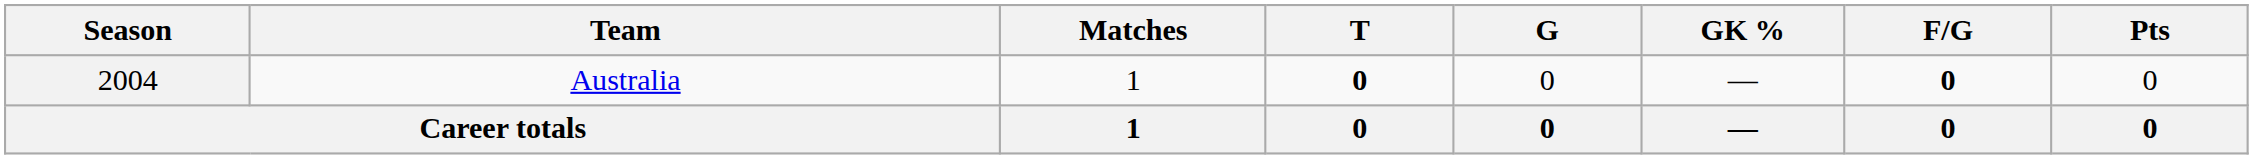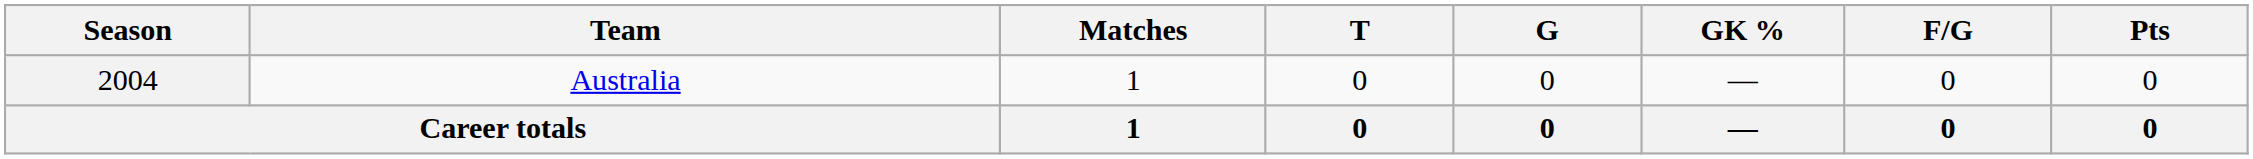(1360, 79) bold -> (1360, 79) normal
(1948, 79) bold -> (1948, 79) normal
